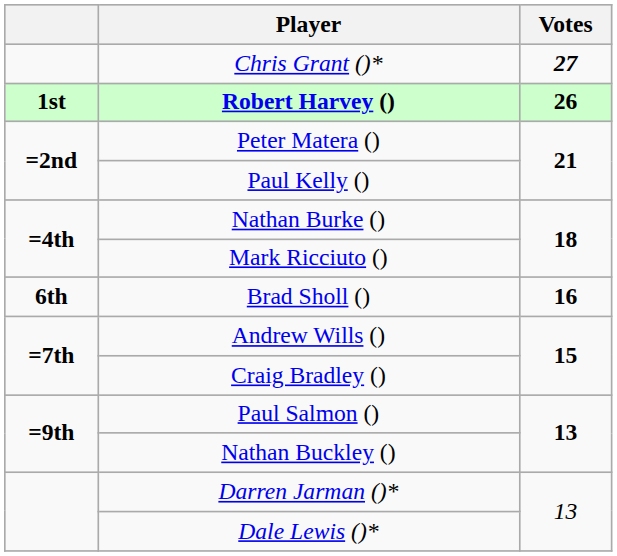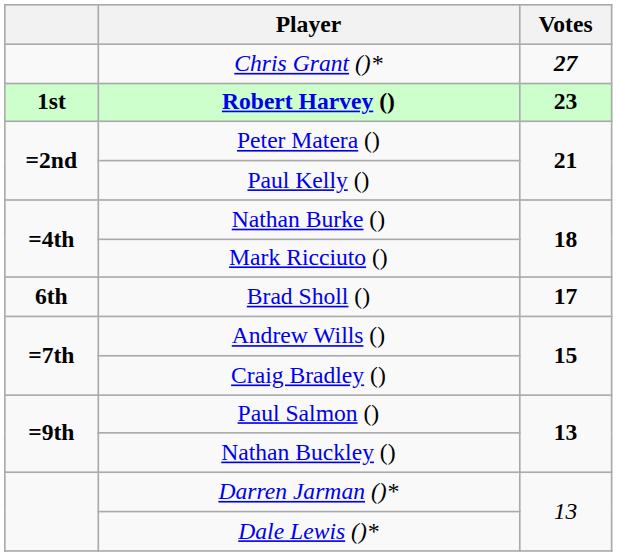(565, 102) 26 -> (565, 102) 23
(565, 297) 16 -> (565, 297) 17
